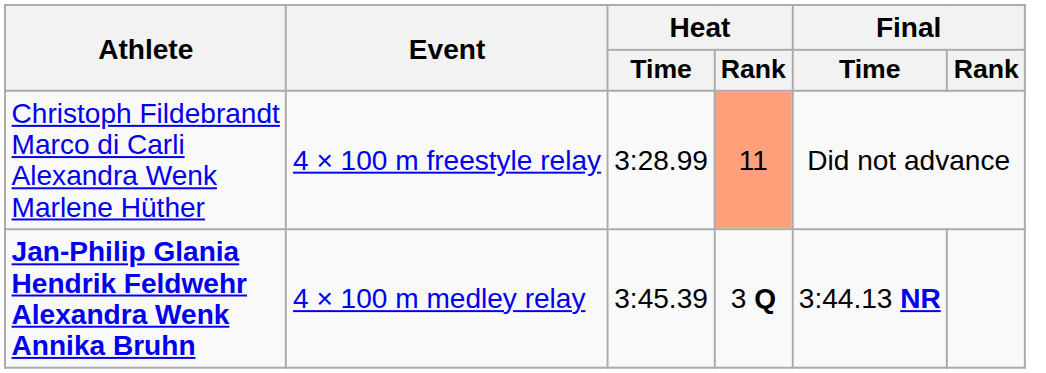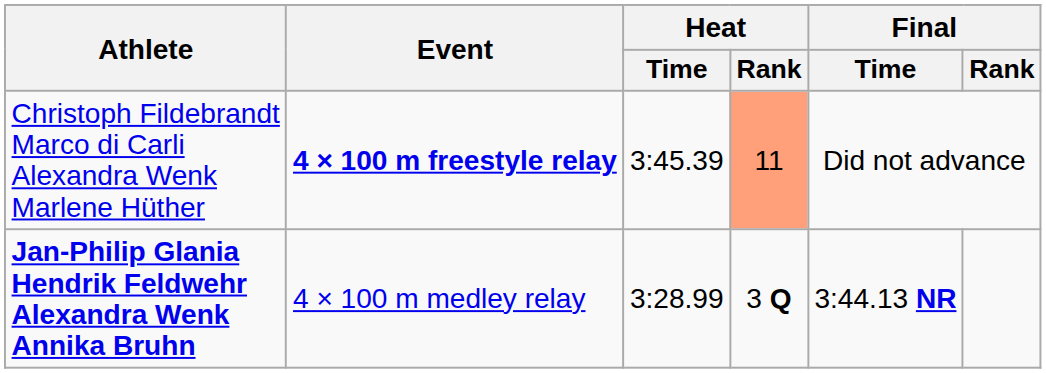(447, 161) normal -> (455, 161) bold
(661, 161) 3:28.99 -> (677, 161) 3:45.39
(661, 299) 3:45.39 -> (677, 299) 3:28.99
